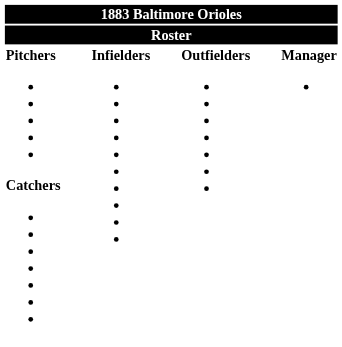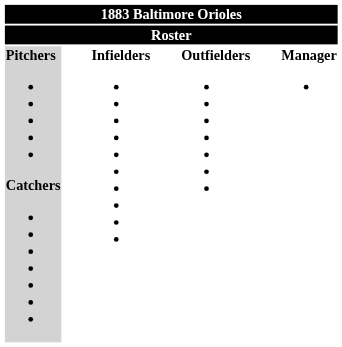(33, 187) no background -> (33, 187) lightgrey background
